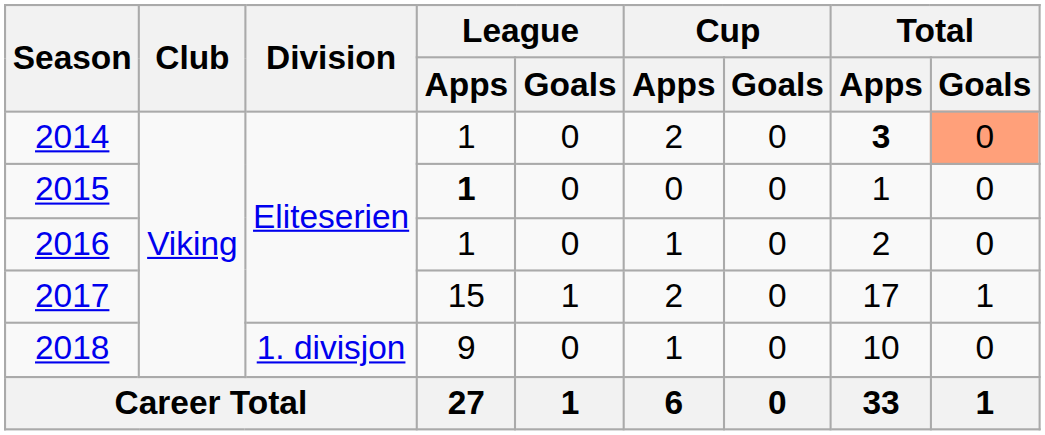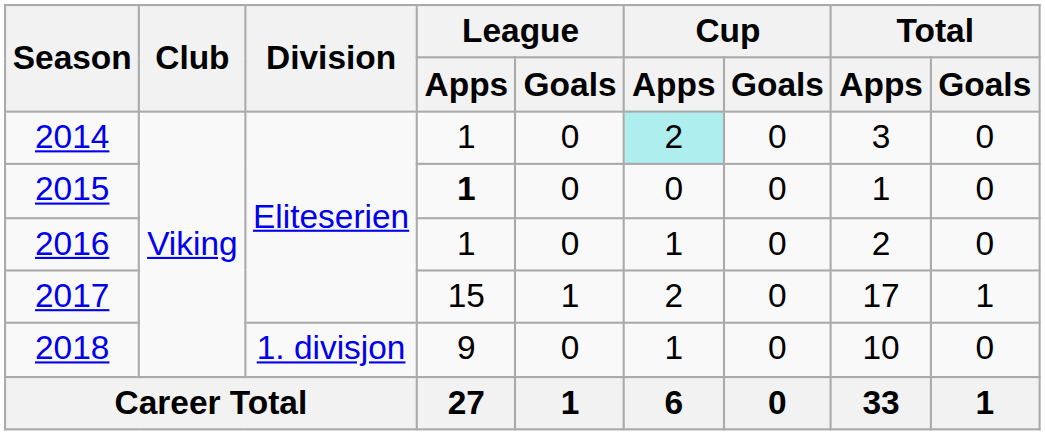(674, 137) no background -> (674, 137) paleturquoise background
(881, 137) bold -> (881, 137) normal
(985, 137) lightsalmon background -> (985, 137) no background
